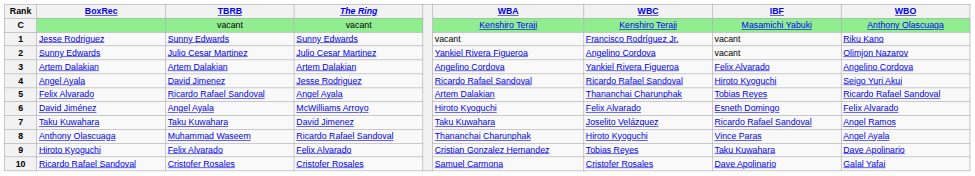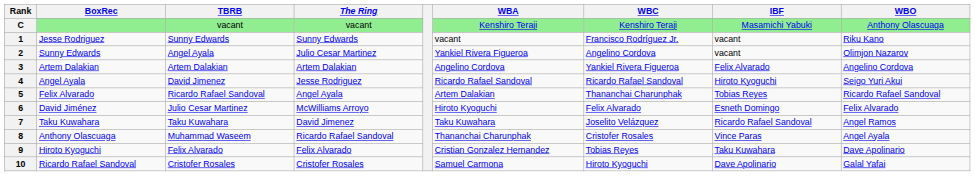(208, 53) Julio Cesar Martinez -> (191, 53) Angel Ayala
(191, 109) Angel Ayala -> (208, 109) Julio Cesar Martinez
(617, 137) Hiroto Kyoguchi -> (619, 137) Cristofer Rosales
(619, 164) Cristofer Rosales -> (617, 164) Hiroto Kyoguchi
